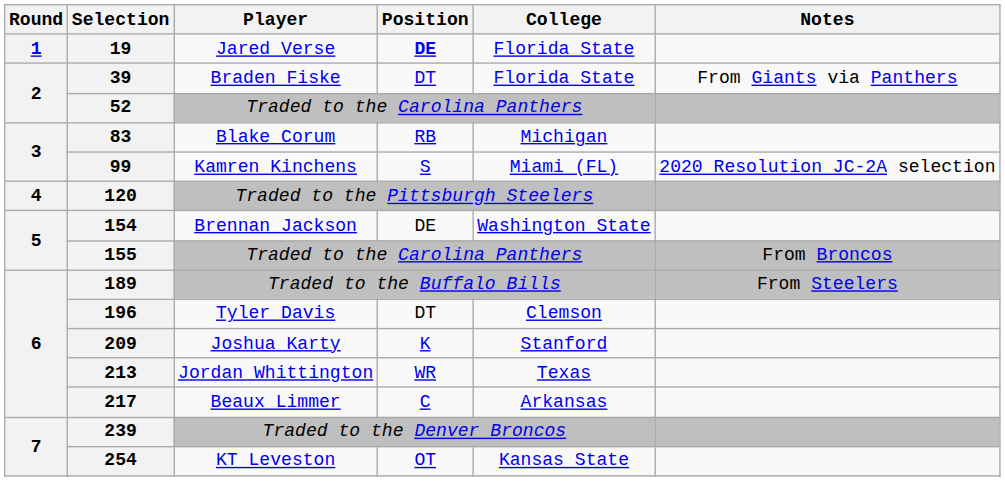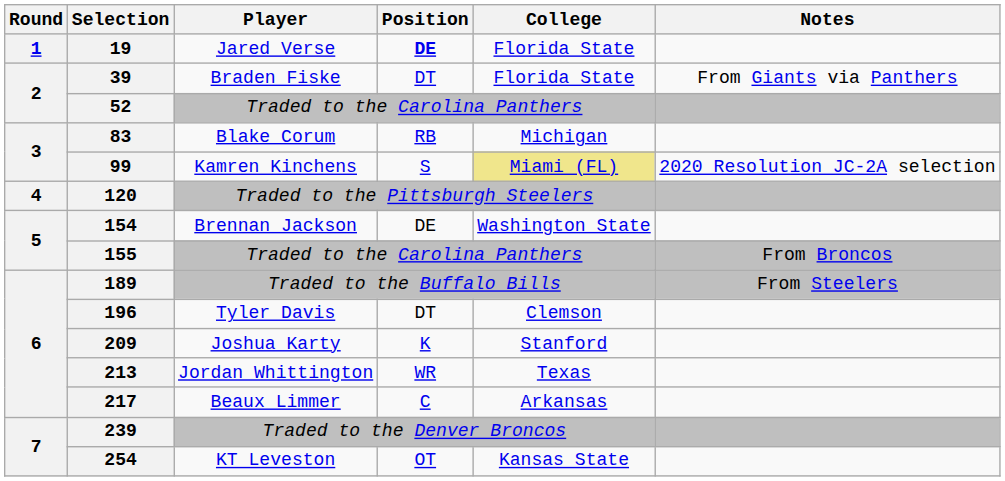(564, 167) no background -> (564, 167) khaki background
